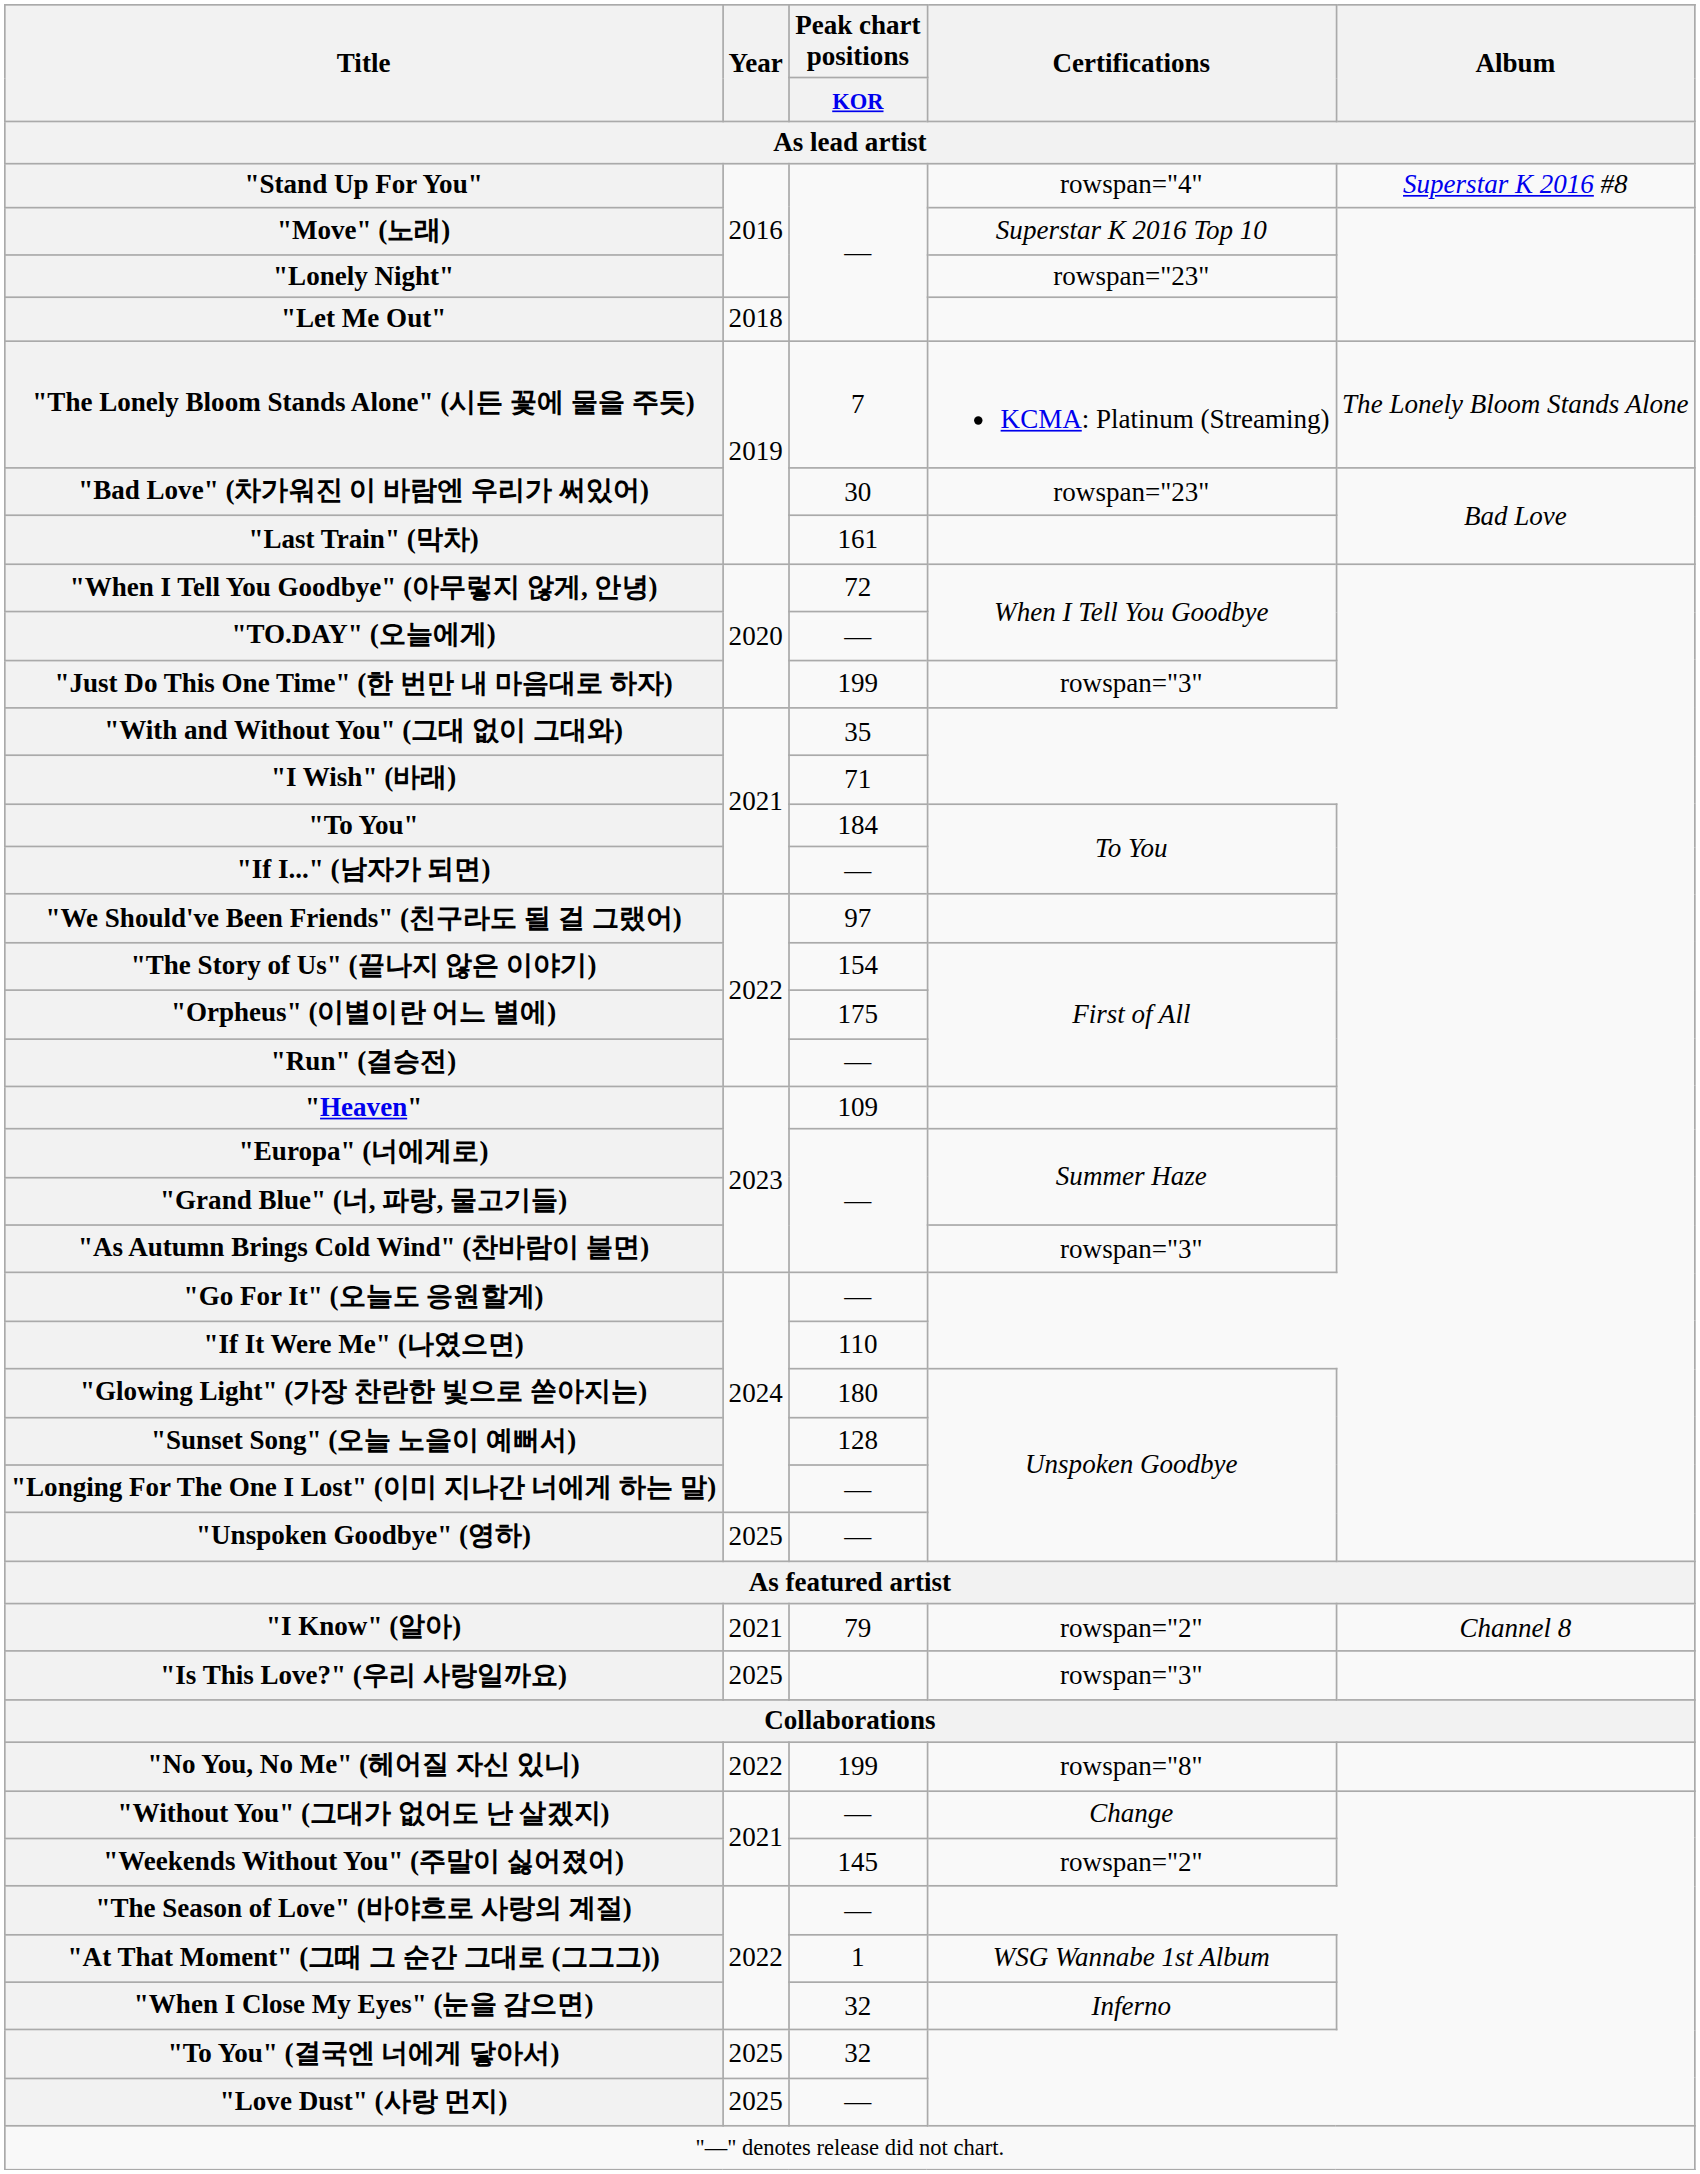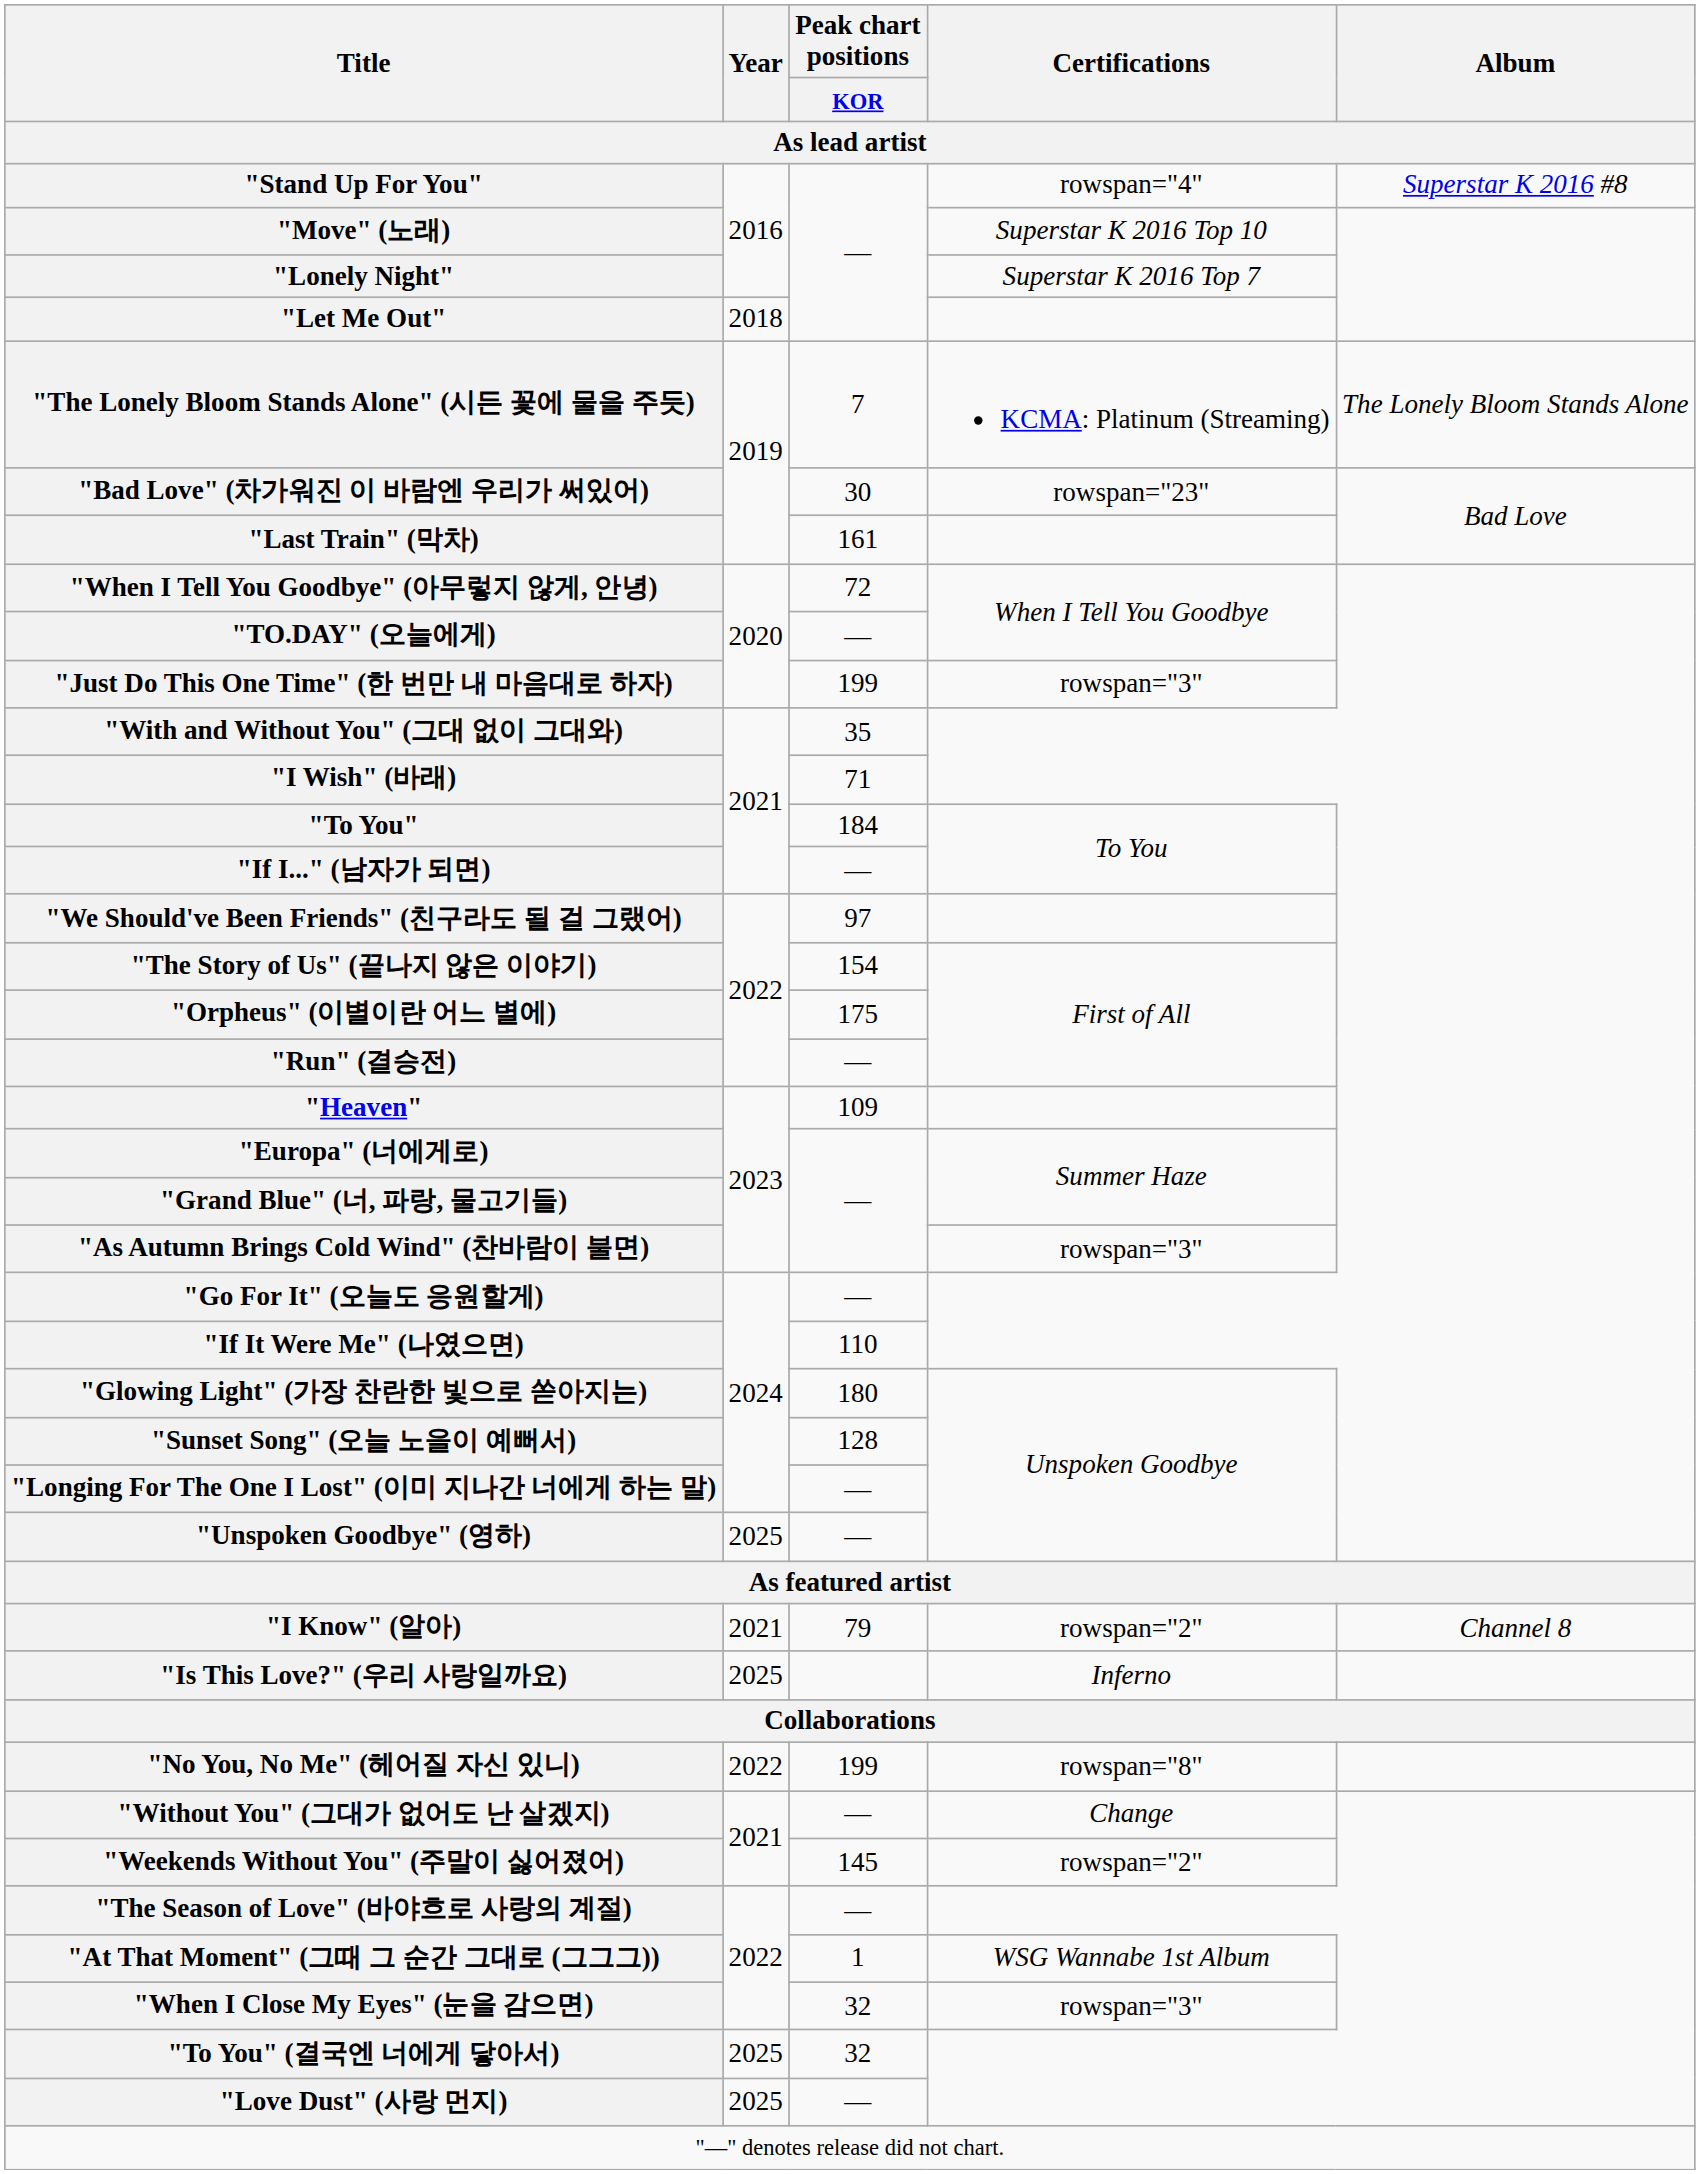(1131, 275) rowspan="23" -> (1131, 275) Superstar K 2016 Top 7
(1131, 1675) rowspan="3" -> (1131, 1675) Inferno
(1131, 2005) Inferno -> (1131, 2005) rowspan="3"
